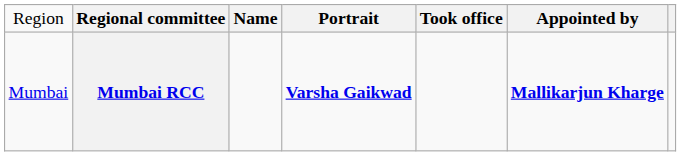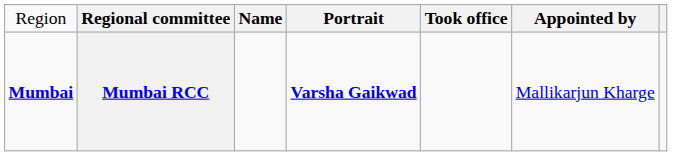(38, 91) normal -> (41, 91) bold
(587, 91) bold -> (585, 91) normal
